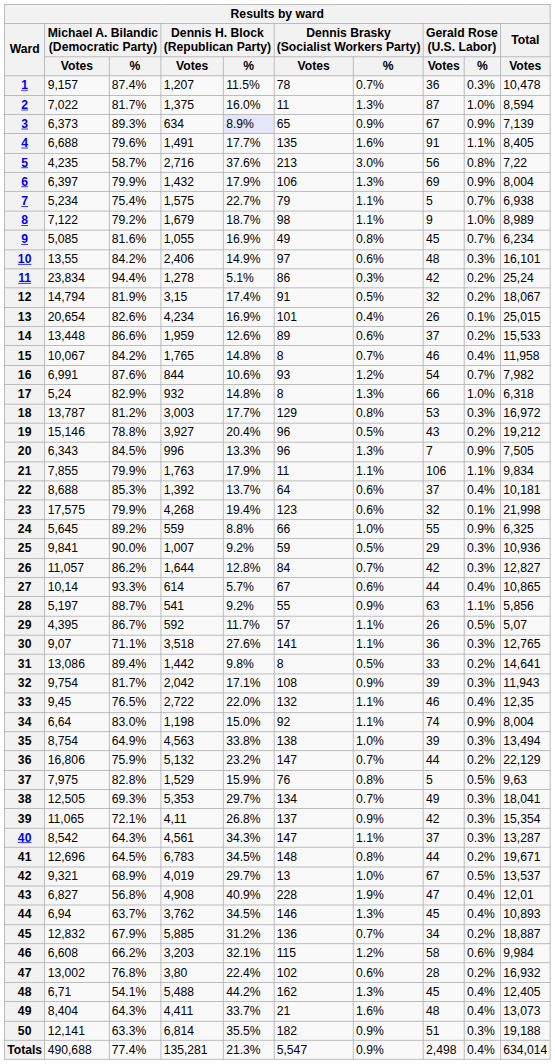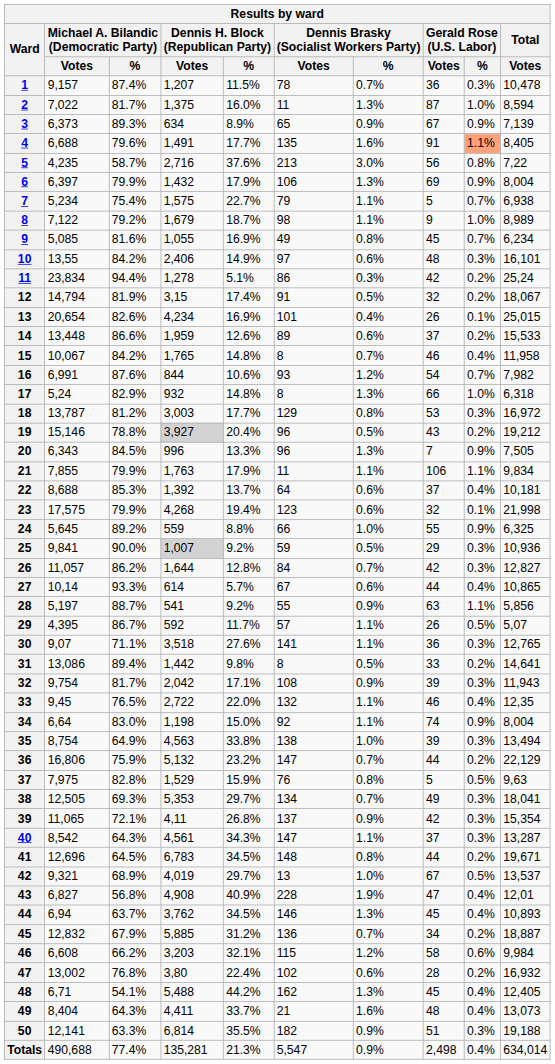(240, 124) lavender background -> (240, 124) no background
(481, 143) no background -> (481, 143) lightsalmon background
(179, 432) no background -> (179, 432) lightgrey background
(179, 548) no background -> (179, 548) lightgrey background
